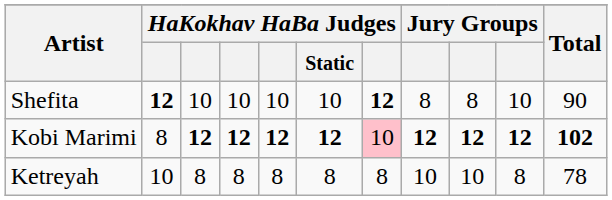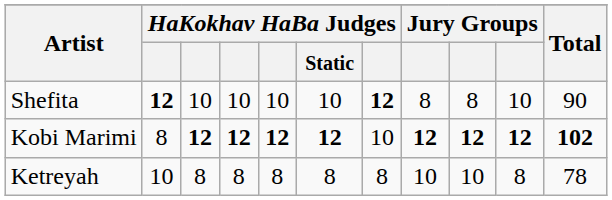(382, 137) pink background -> (382, 137) no background
